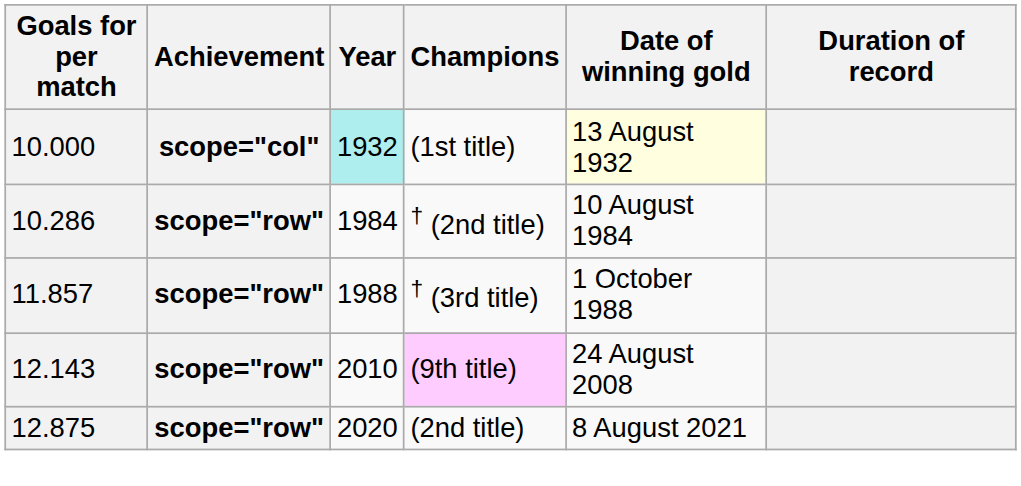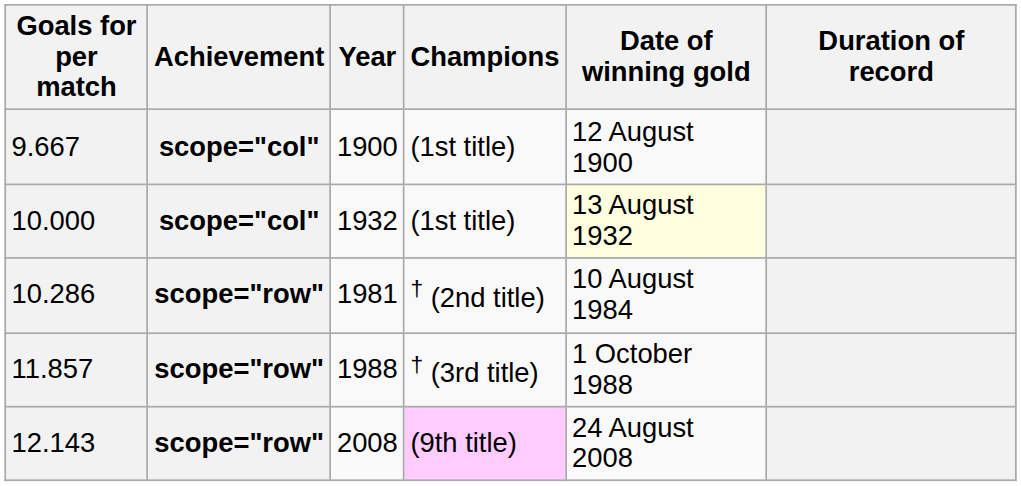+ row: (46, 146)
(367, 146) paleturquoise background -> (367, 220) no background
(367, 220) 1984 -> (367, 294) 1981
(367, 369) 2010 -> (367, 443) 2008
- row: (53, 427)
